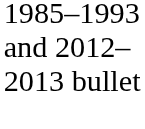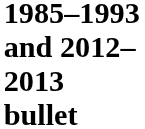(74, 47) normal -> (74, 64) bold
